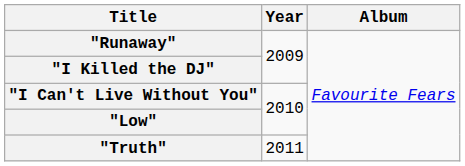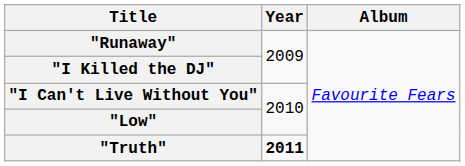(285, 148) normal -> (285, 148) bold
